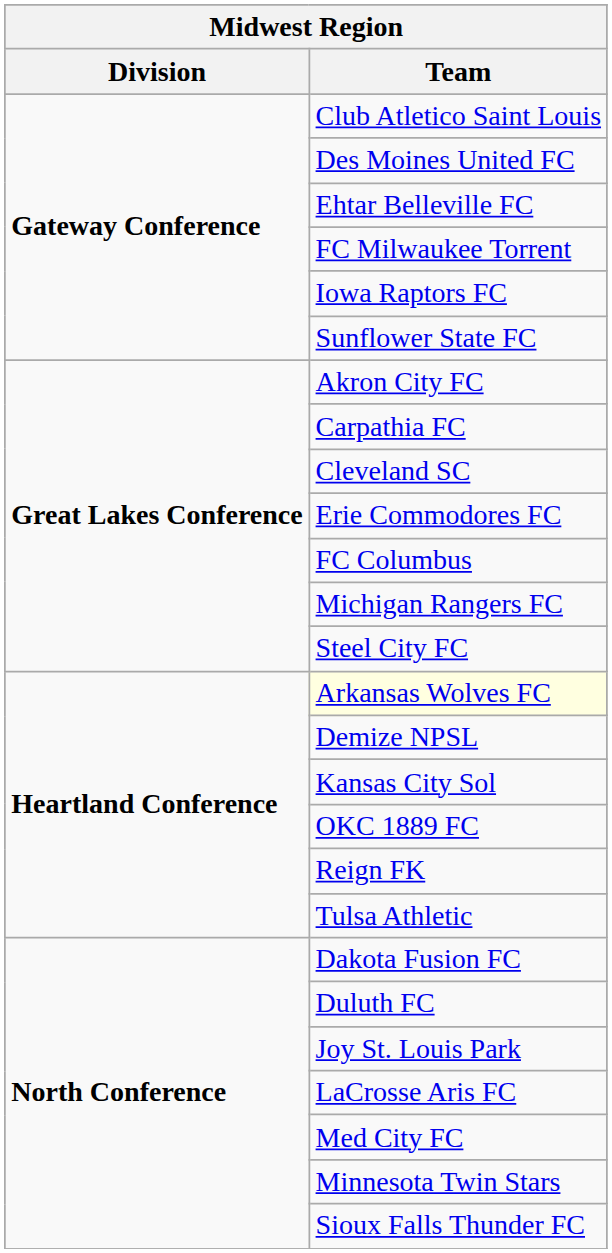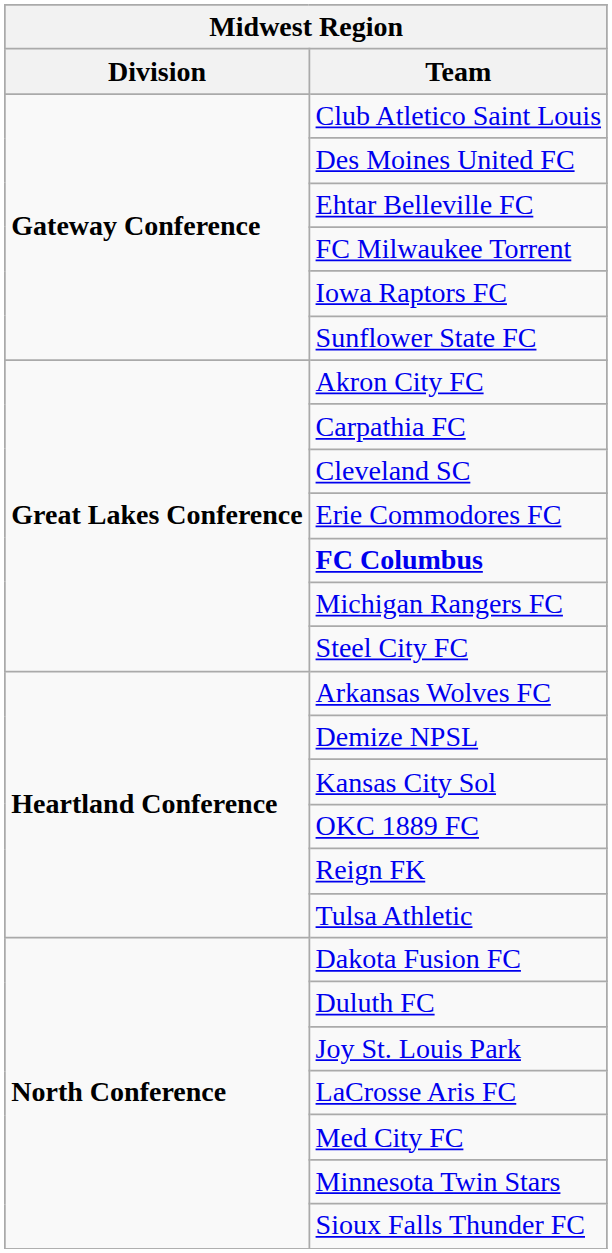(394, 559) normal -> (399, 559) bold
(433, 692) lightyellow background -> (433, 692) no background
